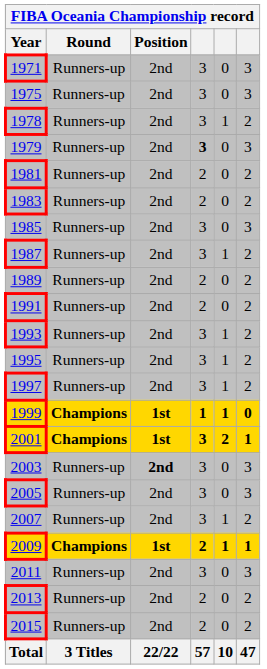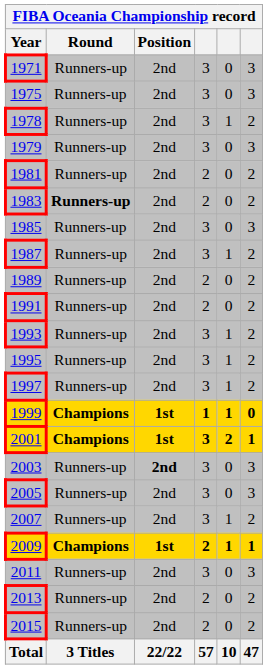(203, 147) bold -> (206, 147) normal
(89, 200) normal -> (91, 200) bold
